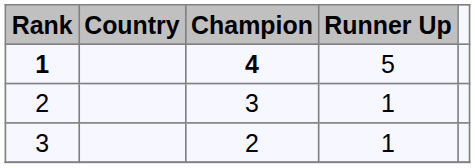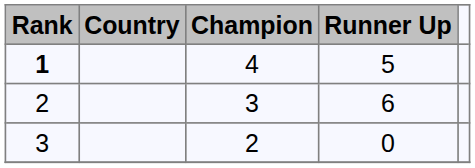(252, 64) bold -> (252, 64) normal
(388, 103) 1 -> (388, 103) 6
(388, 143) 1 -> (388, 143) 0
